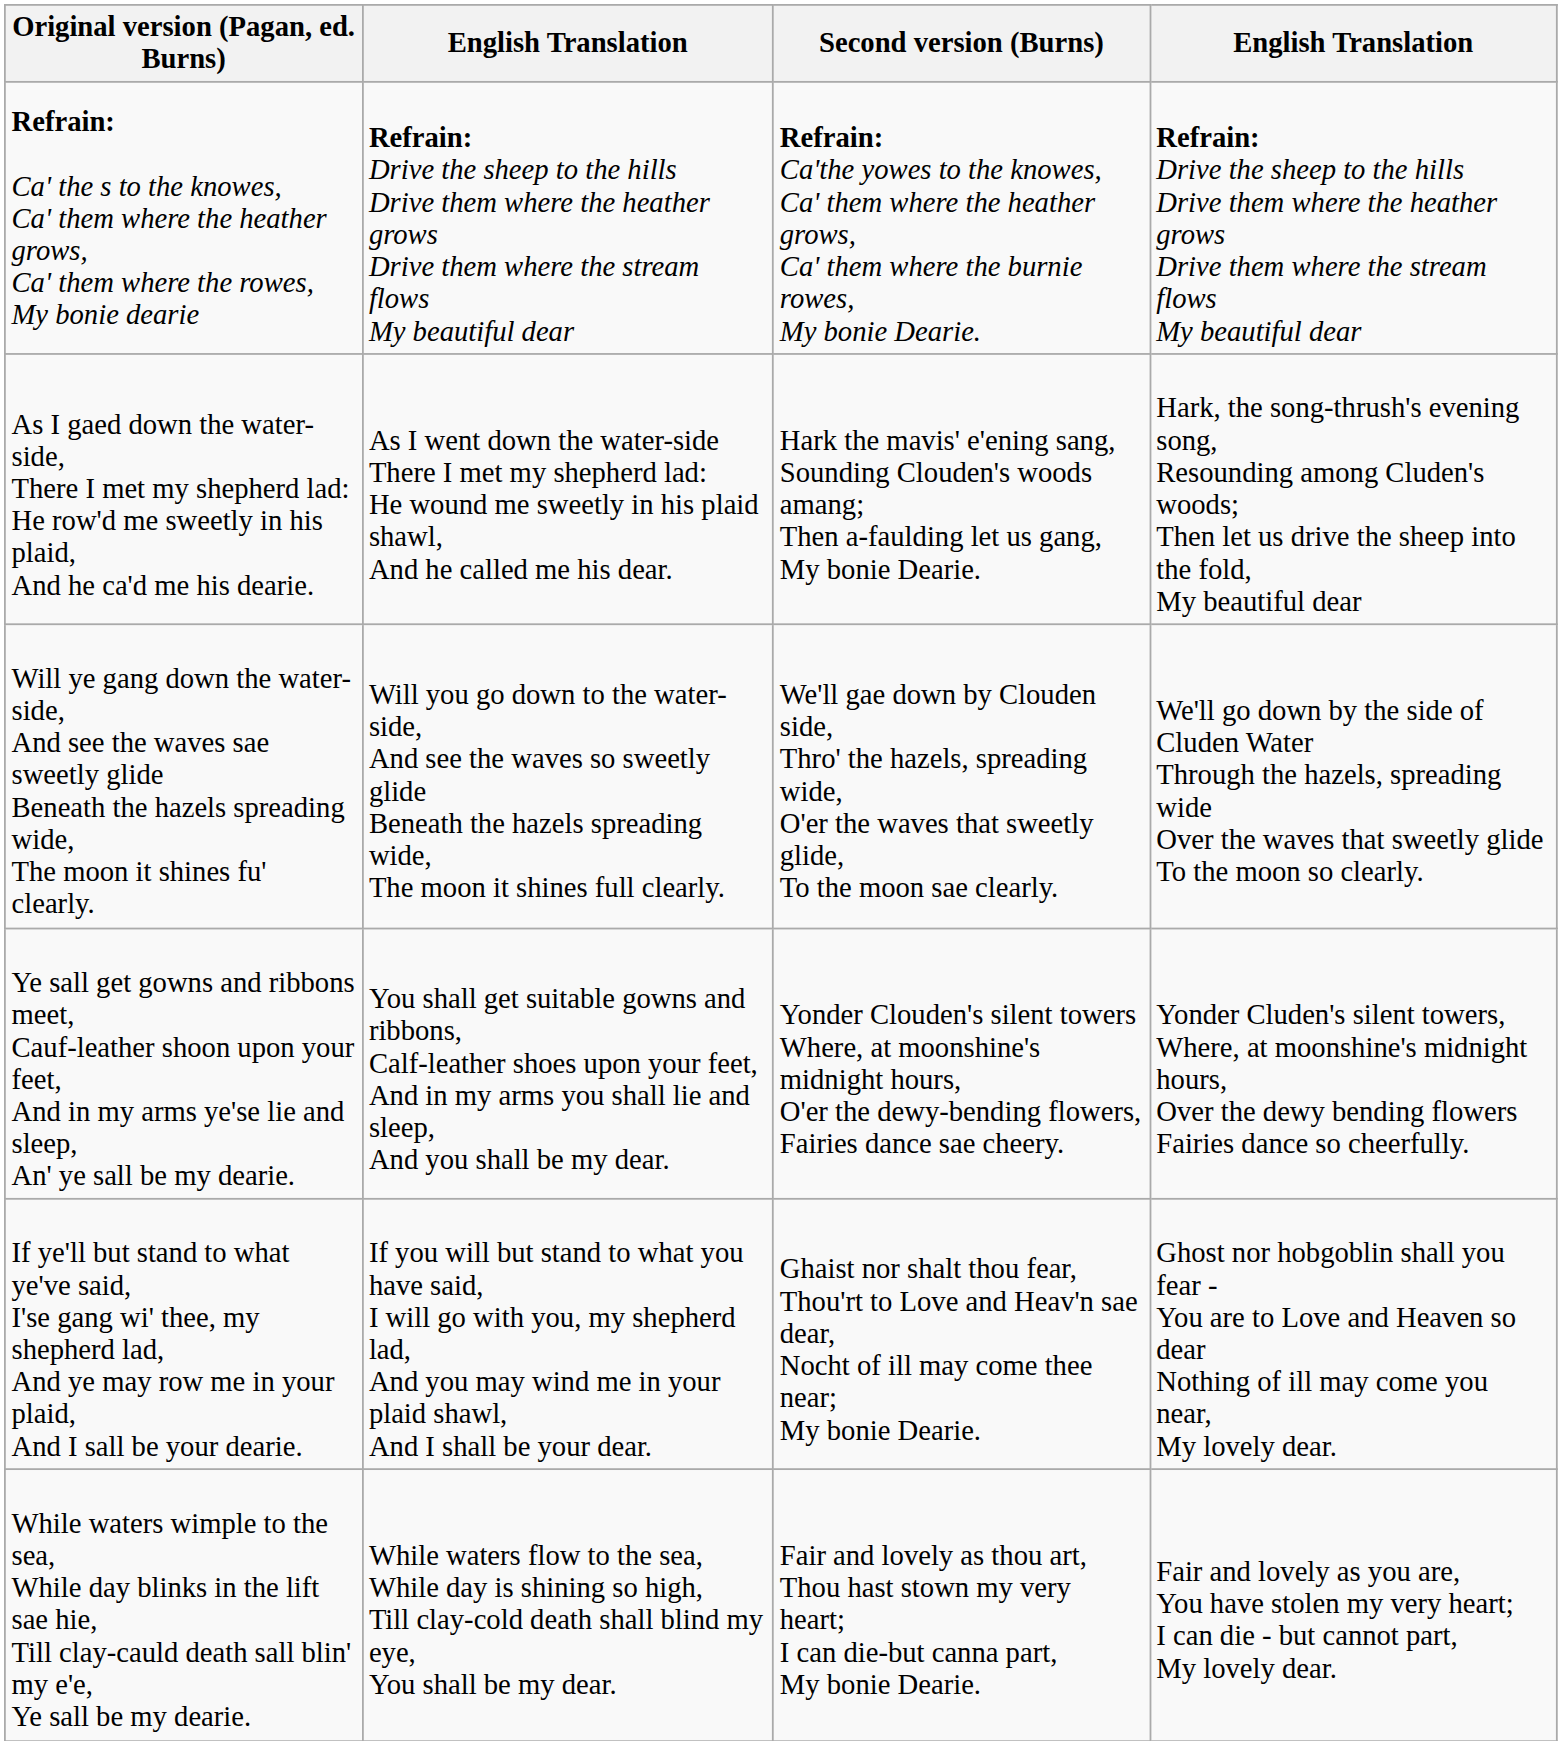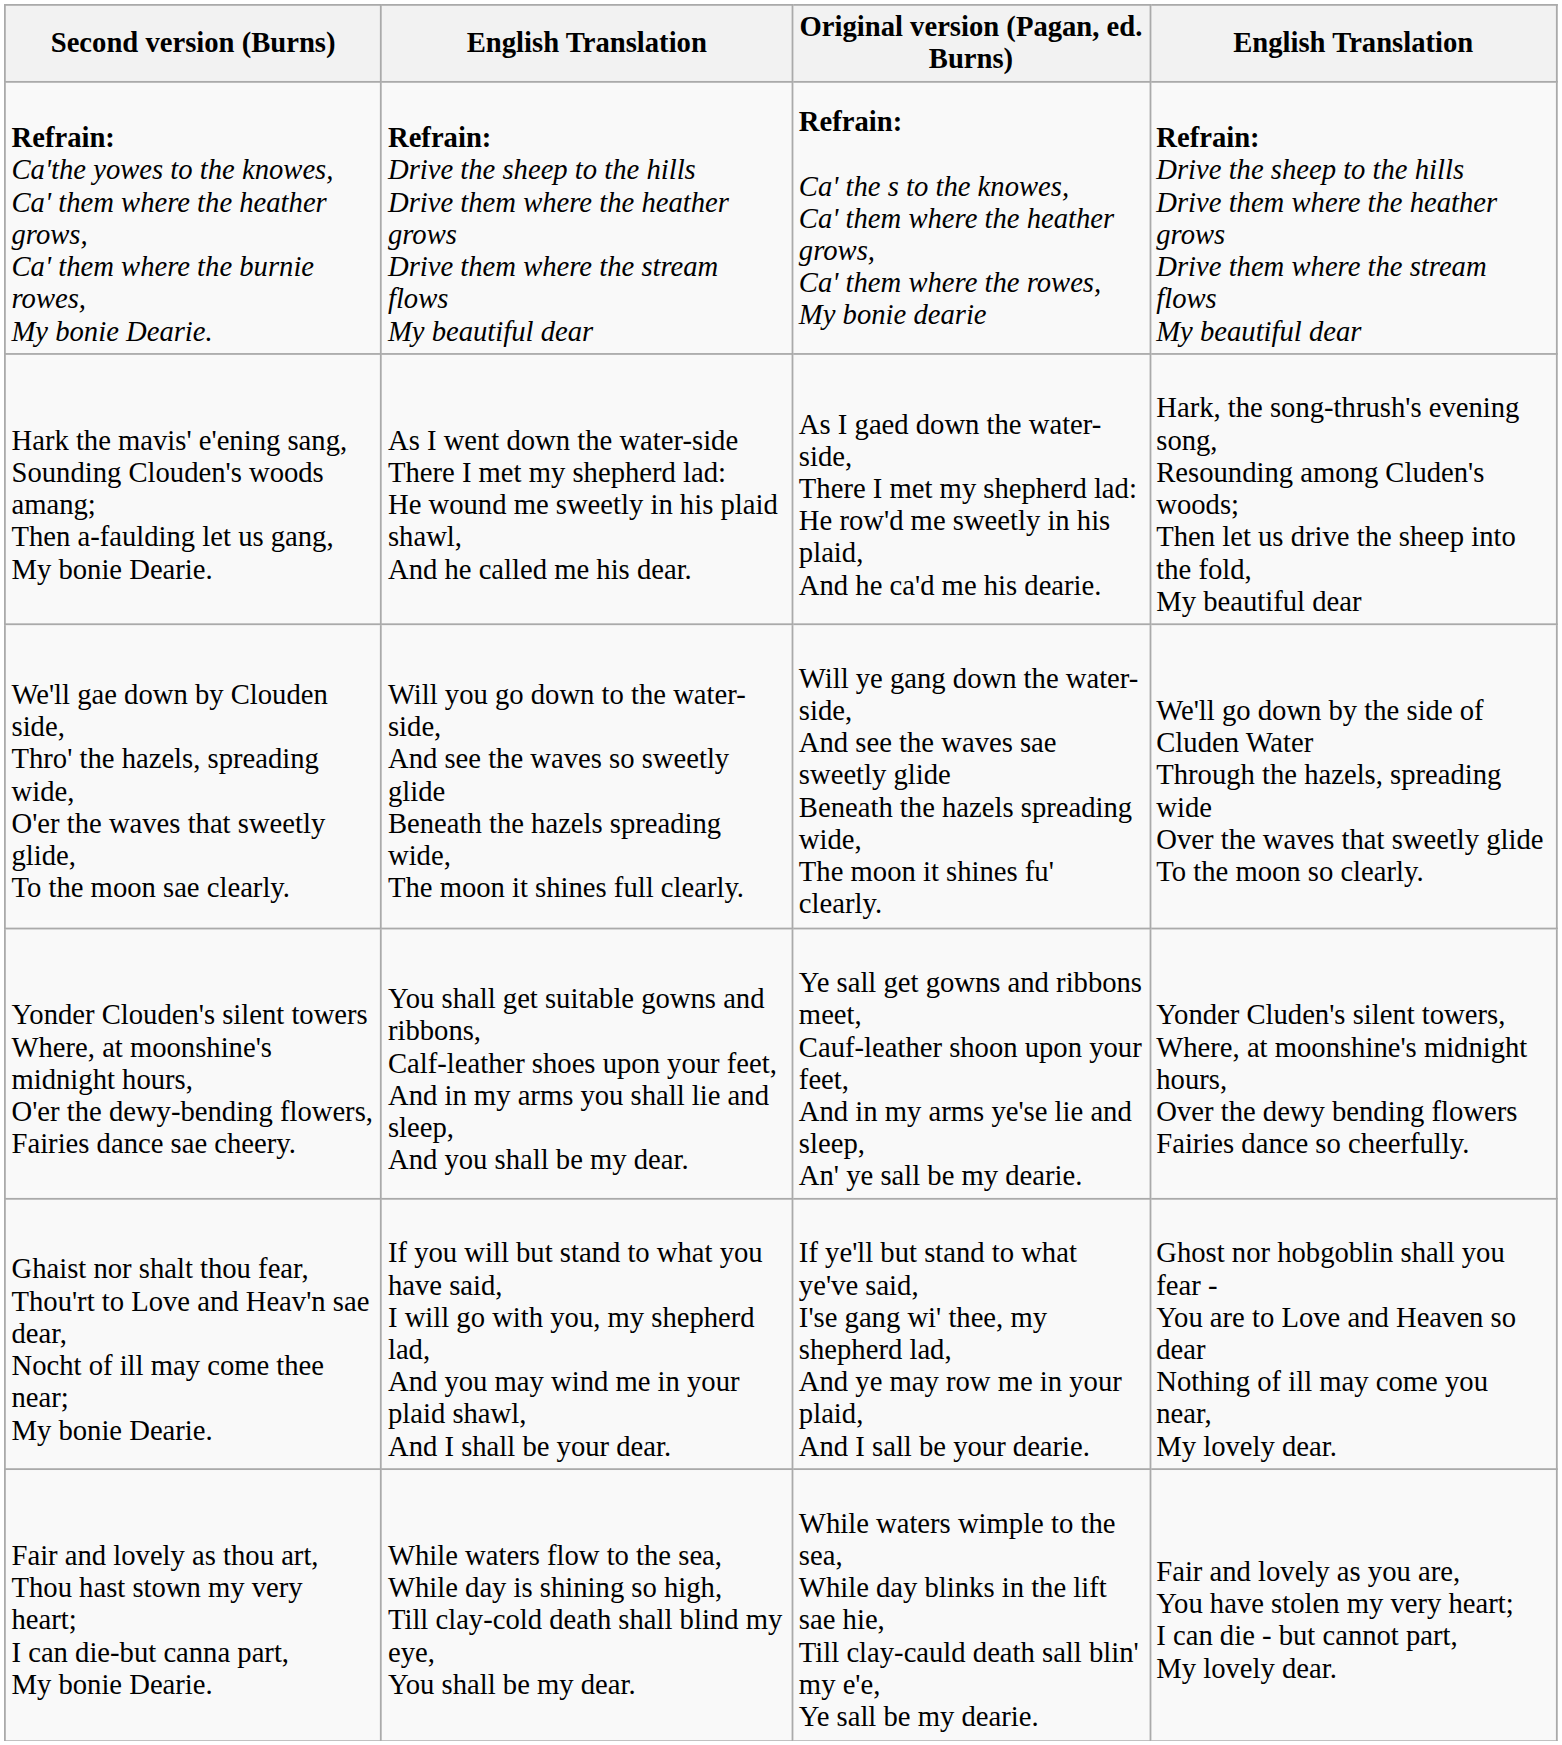columns swapped: (184, 43) <-> (961, 43)
